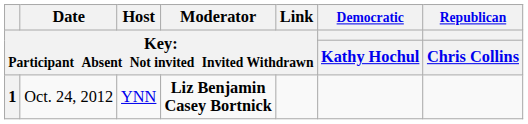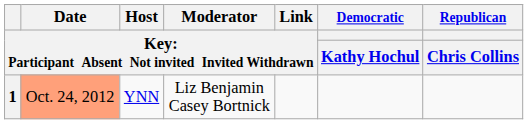(69, 96) no background -> (70, 96) lightsalmon background
(218, 96) bold -> (219, 96) normal
